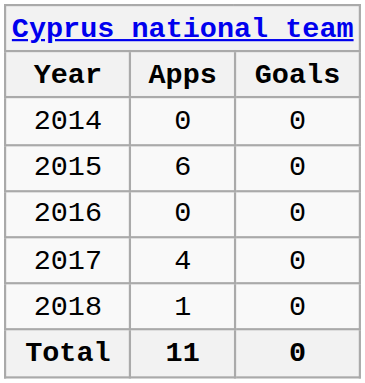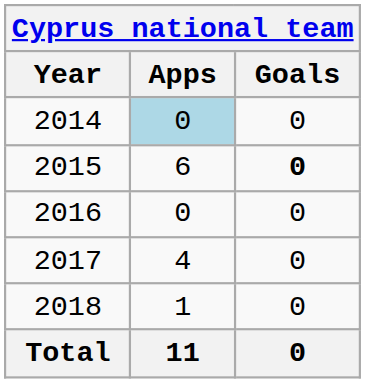(183, 121) no background -> (183, 121) lightblue background
(297, 167) normal -> (297, 167) bold
